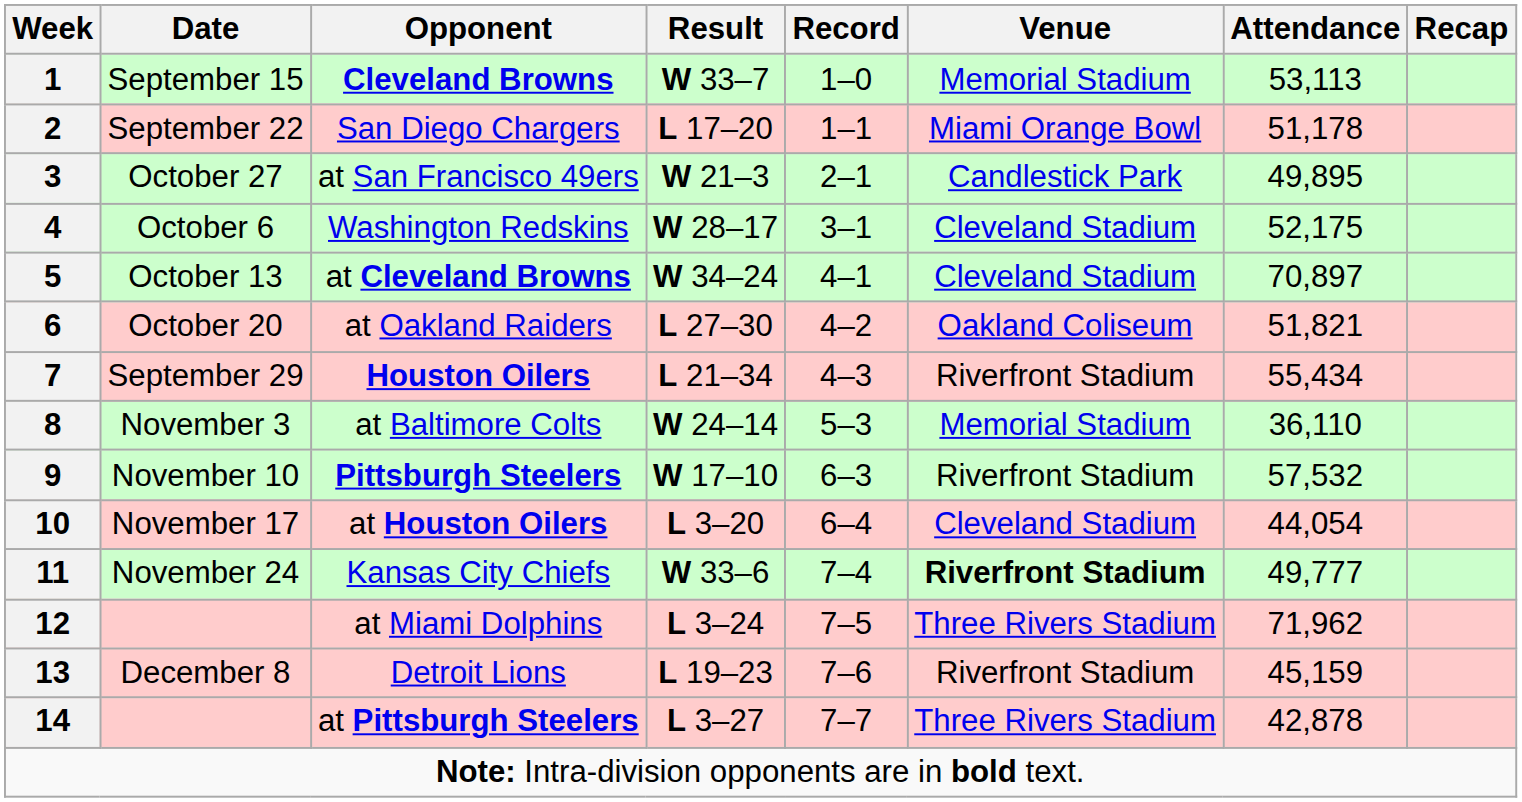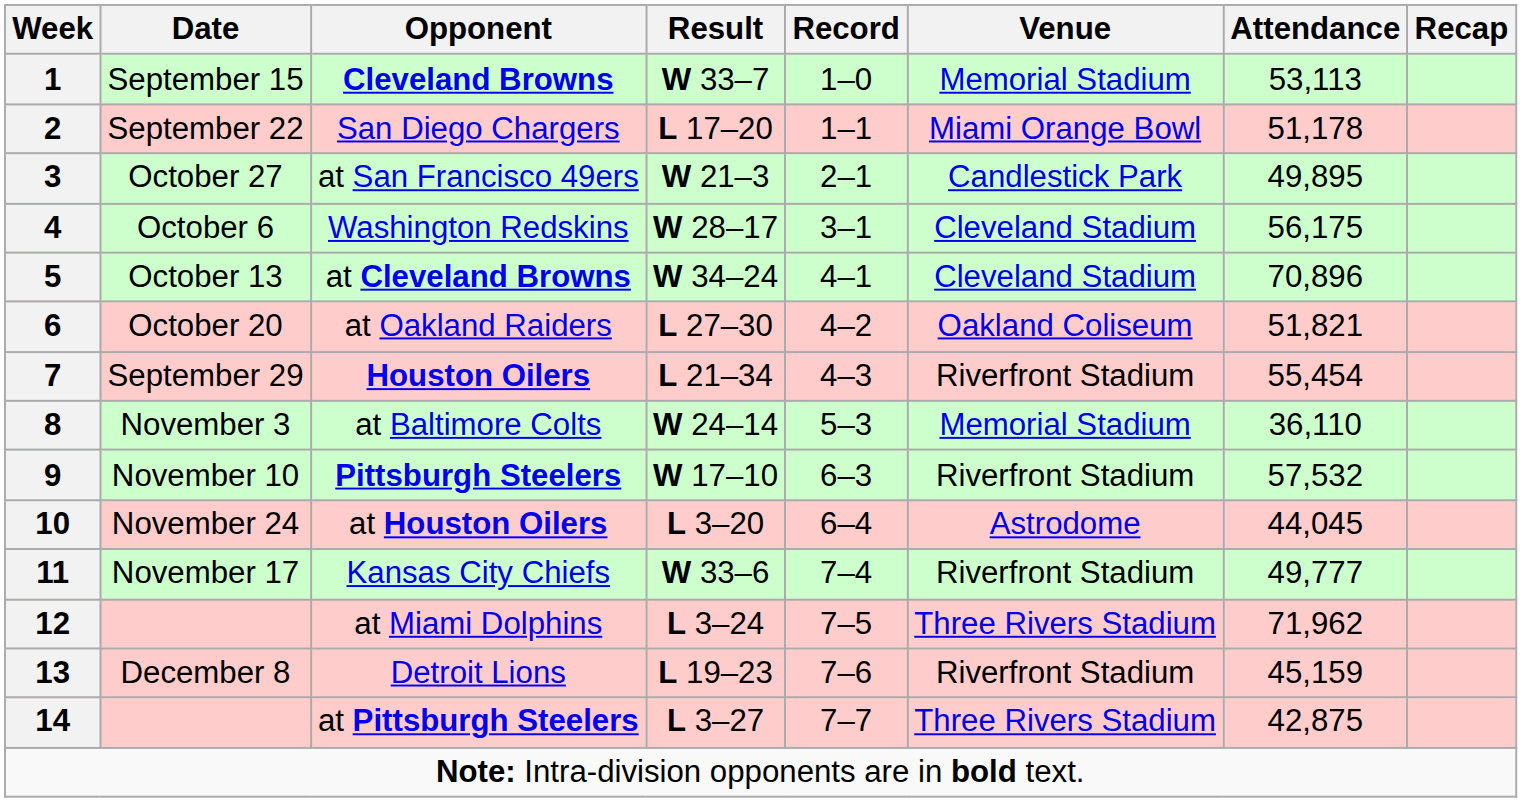(1315, 227) 52,175 -> (1315, 227) 56,175
(1315, 276) 70,897 -> (1315, 276) 70,896
(1315, 375) 55,434 -> (1315, 375) 55,454
(206, 524) November 17 -> (206, 524) November 24
(1065, 524) Cleveland Stadium -> (1065, 524) Astrodome
(1315, 524) 44,054 -> (1315, 524) 44,045
(206, 573) November 24 -> (206, 573) November 17
(1065, 573) bold -> (1065, 573) normal
(1315, 721) 42,878 -> (1315, 721) 42,875
